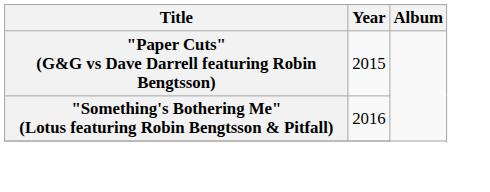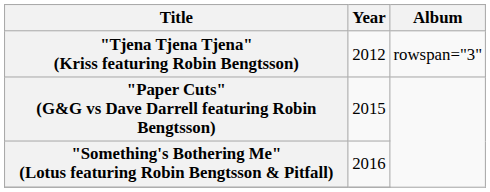+ row: (176, 53)
